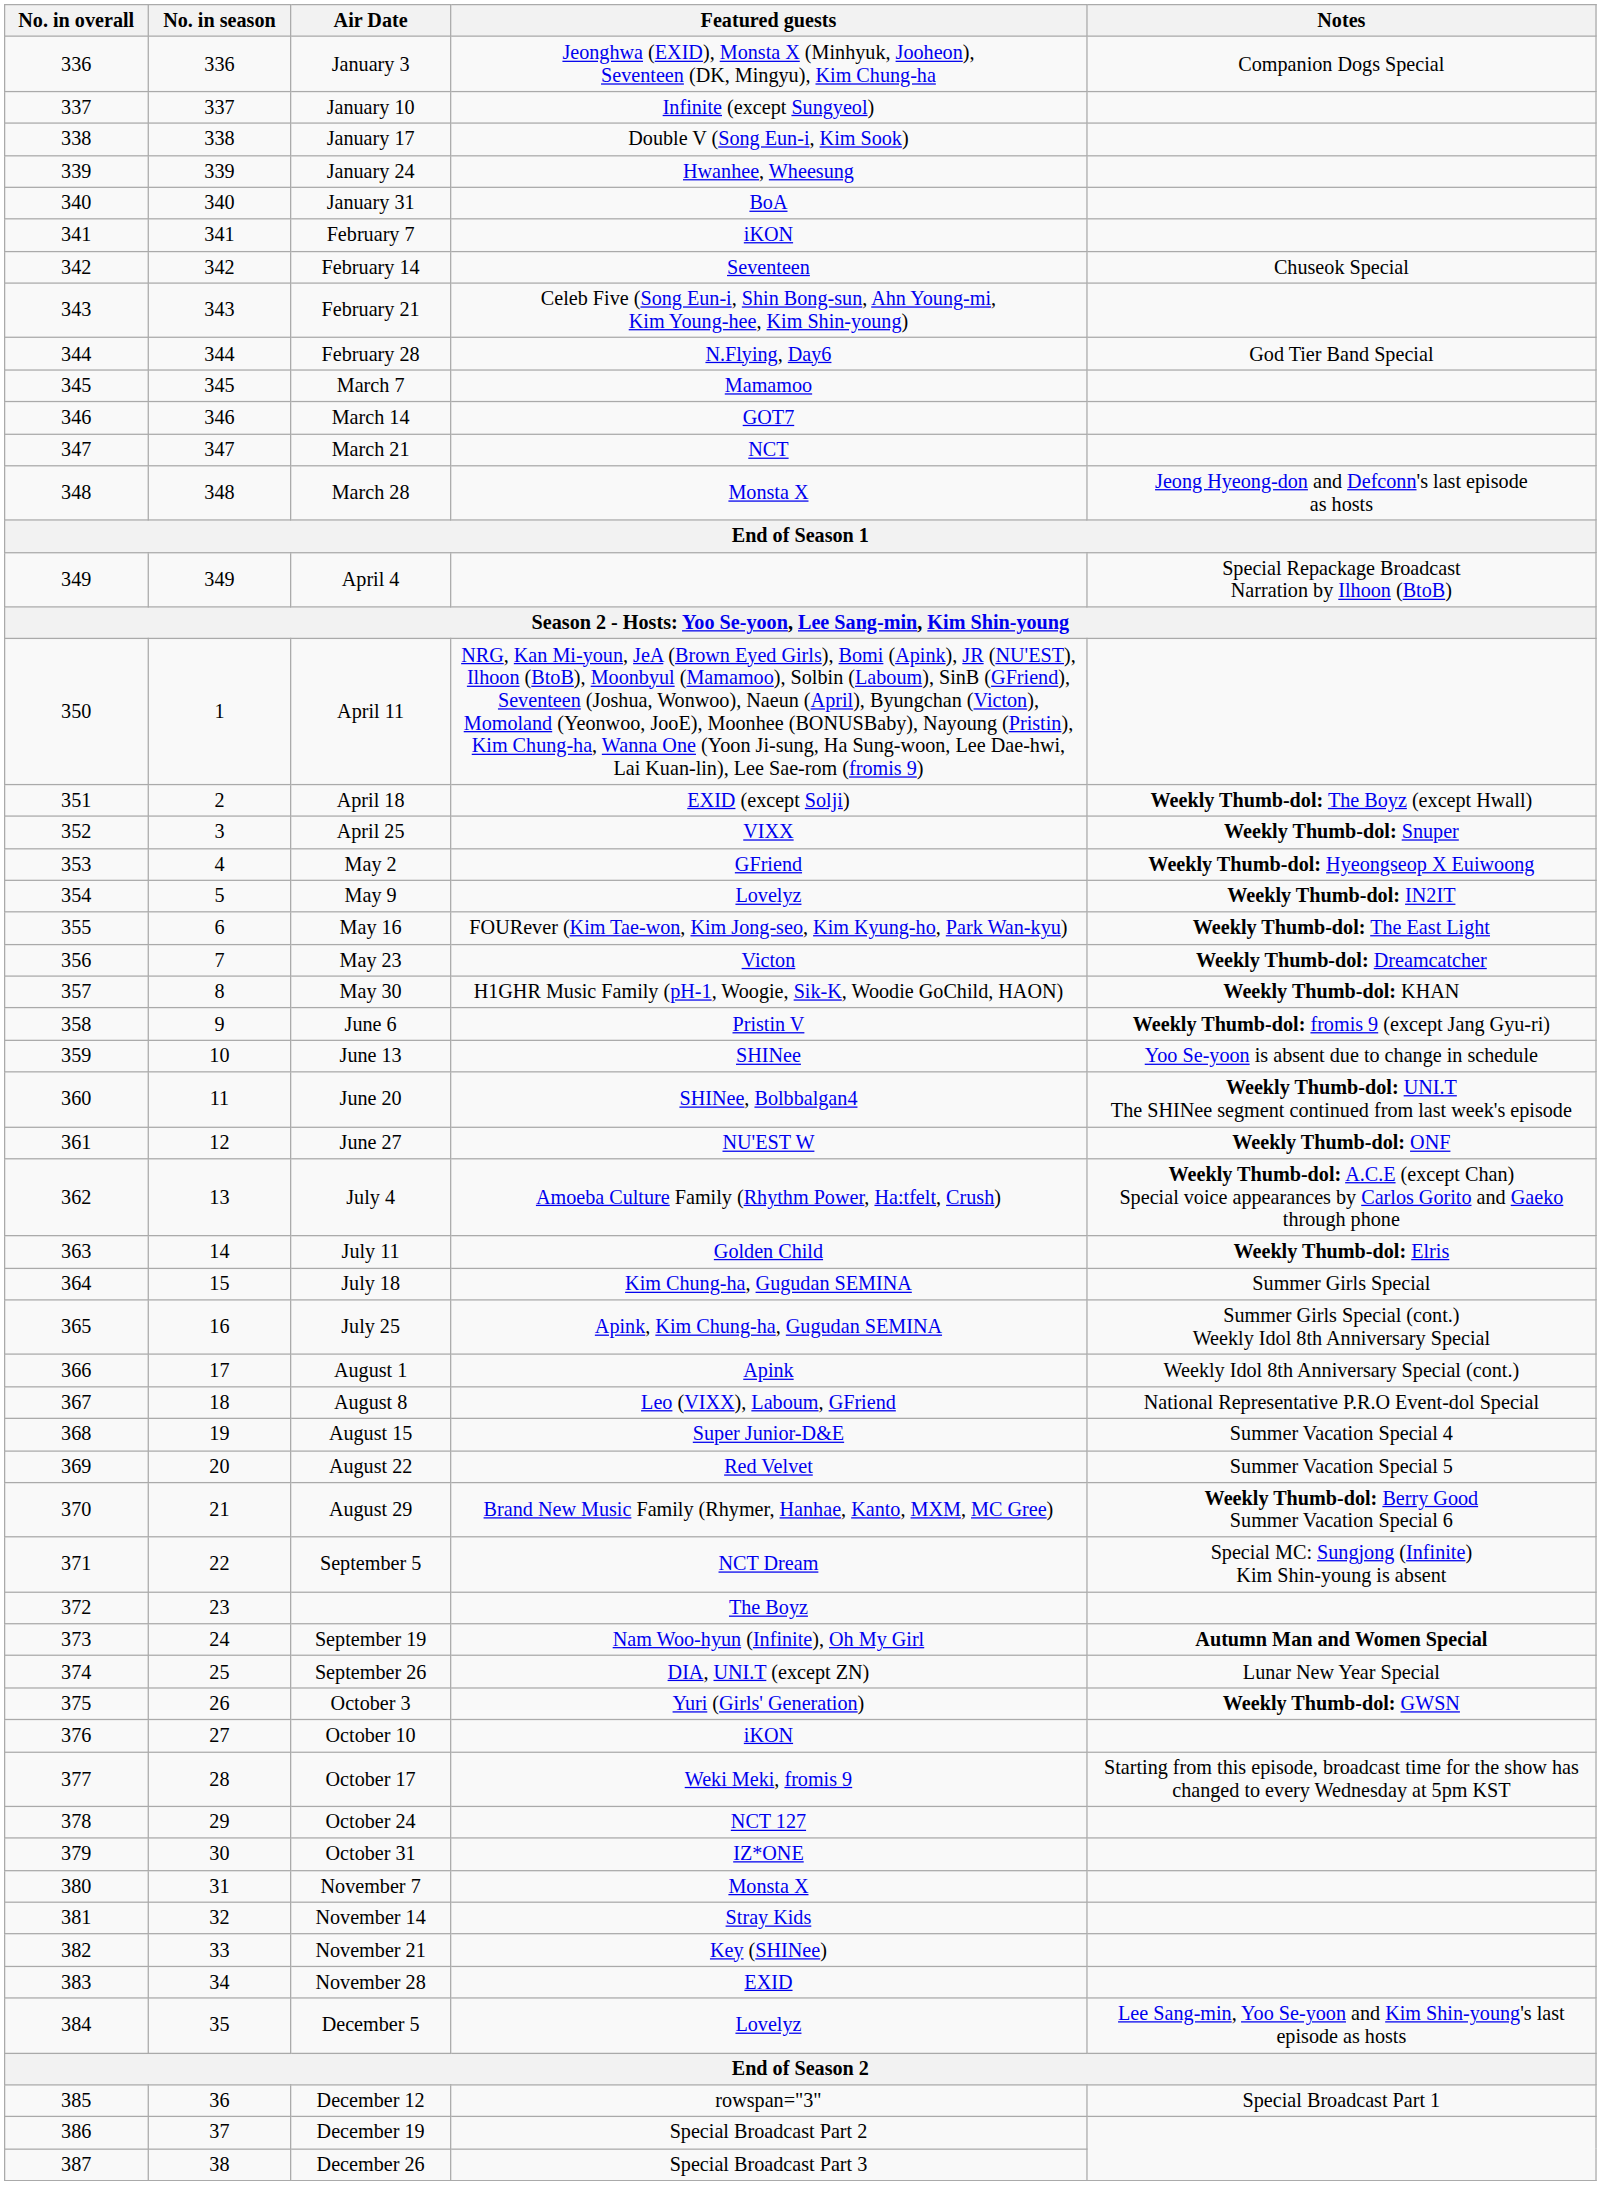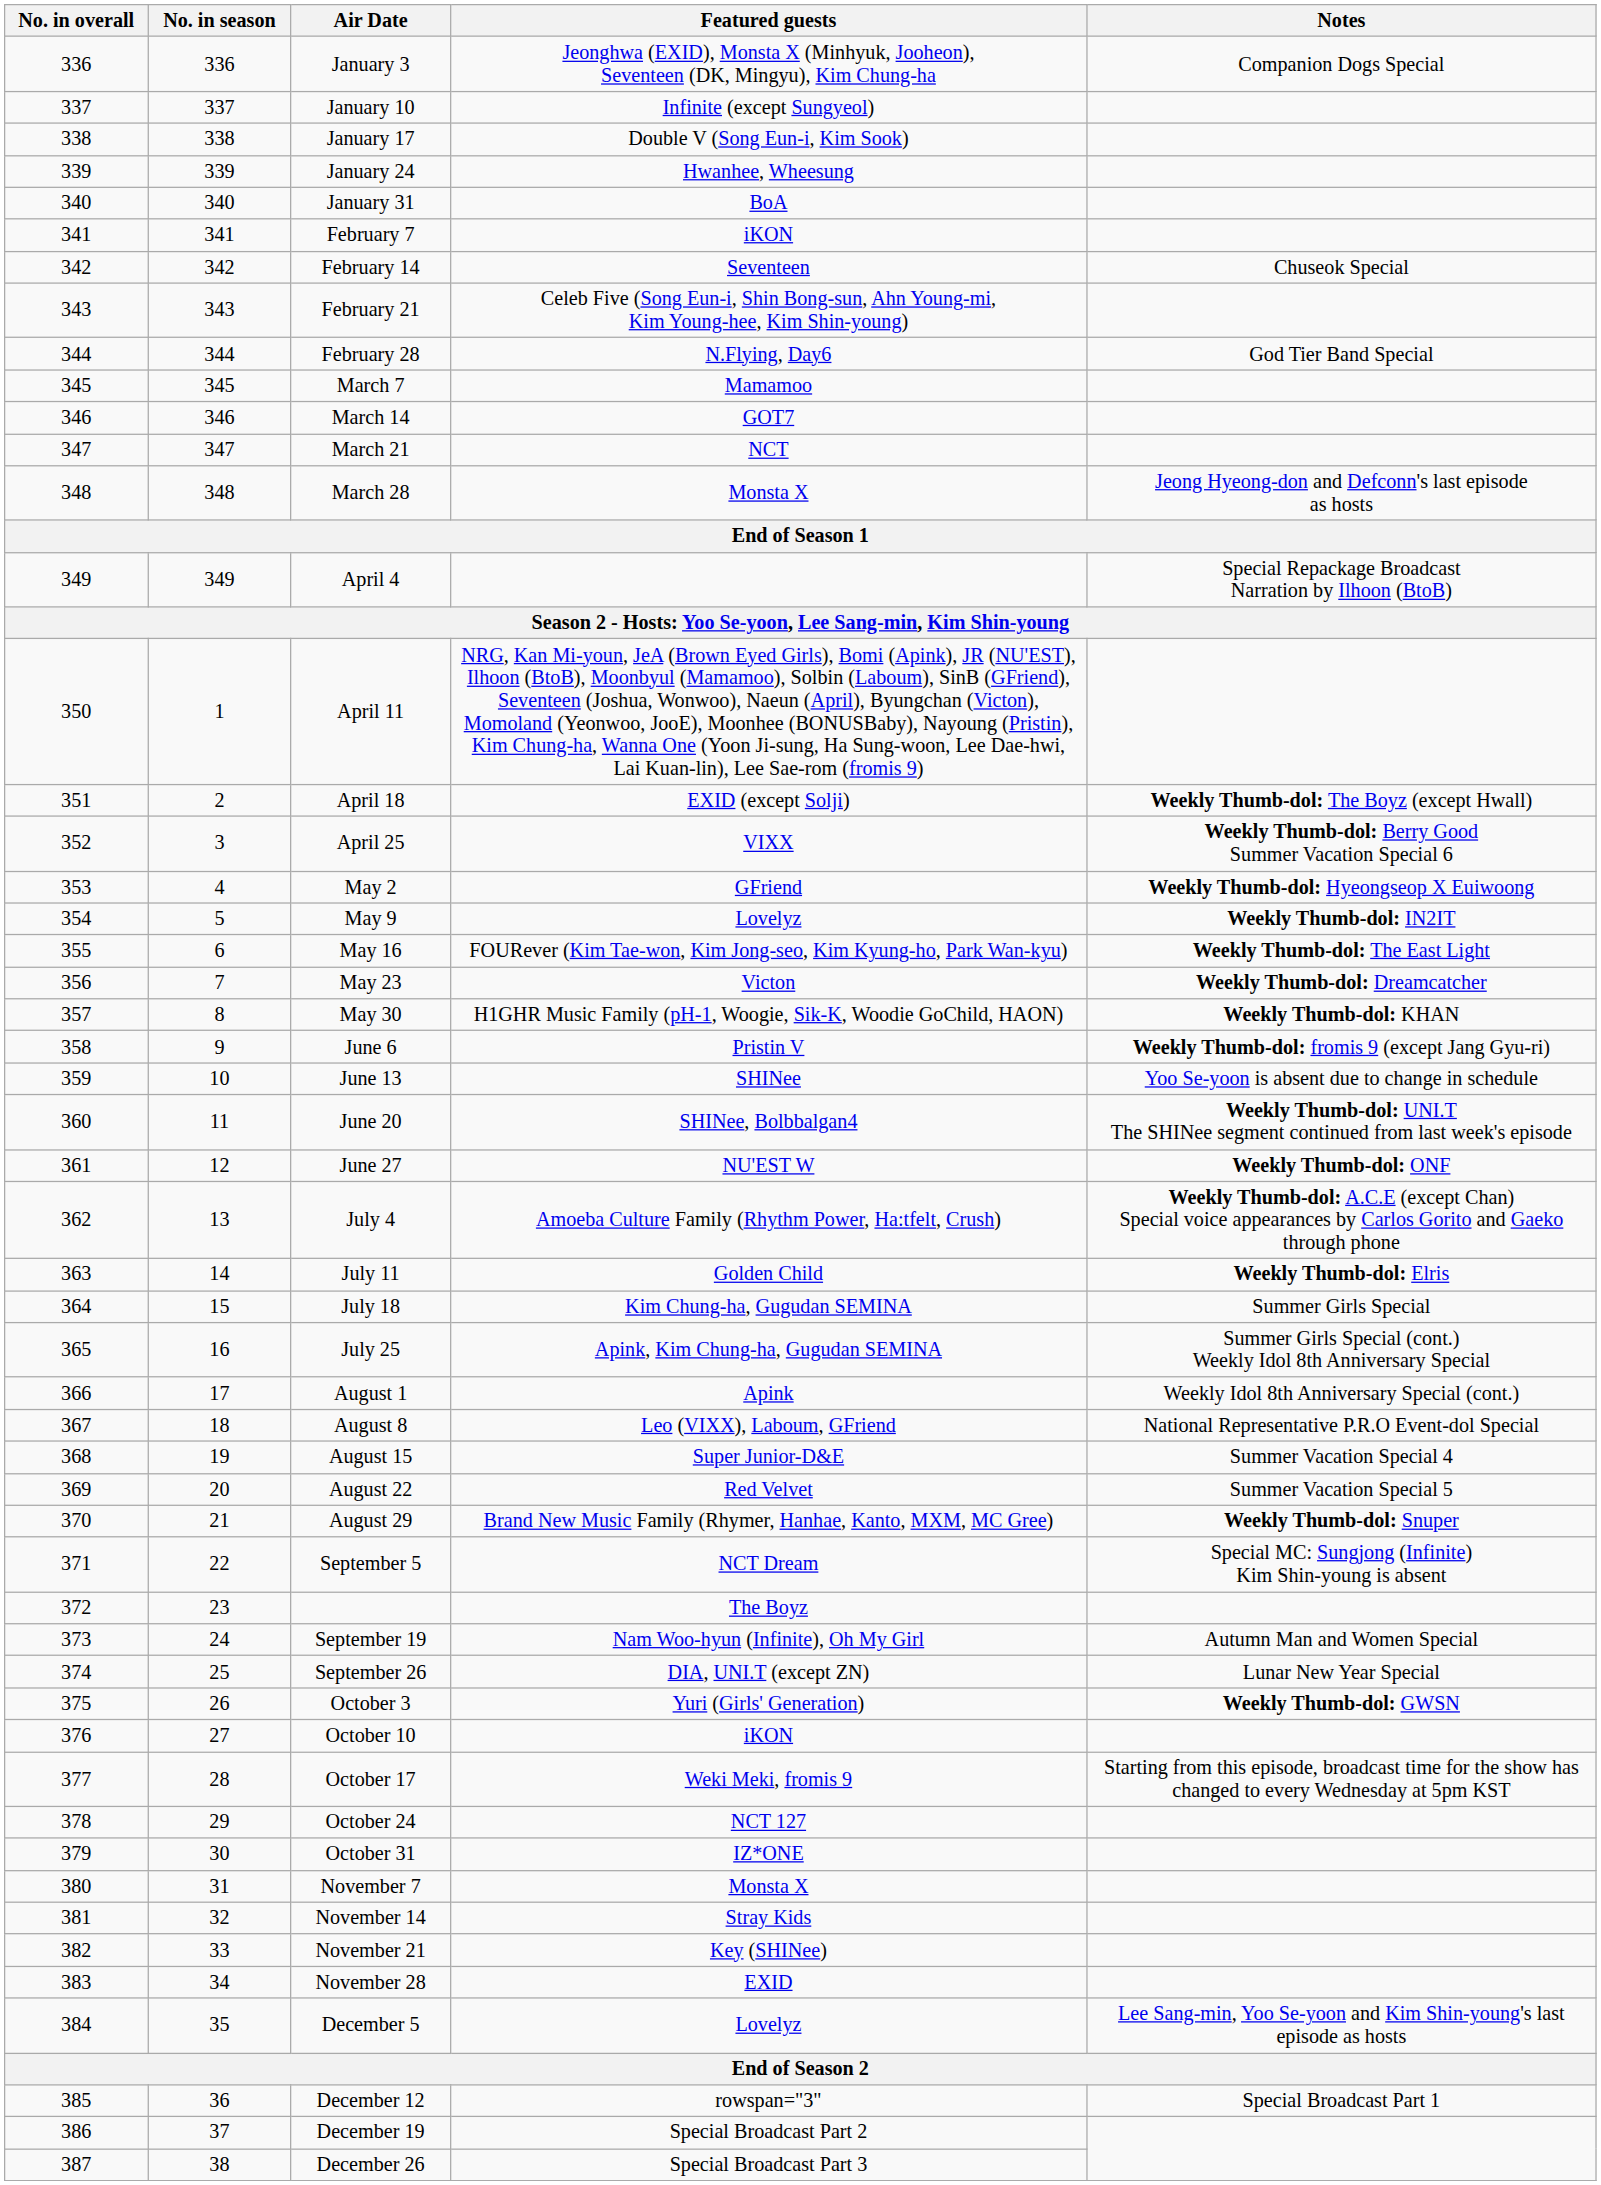(1341, 832) Weekly Thumb-dol: Snuper -> (1341, 843) Weekly Thumb-dol: Berry Good Summer Vacation Special 6
(1341, 1509) Weekly Thumb-dol: Berry Good Summer Vacation Special 6 -> (1341, 1520) Weekly Thumb-dol: Snuper
(1341, 1639) bold -> (1341, 1639) normal
